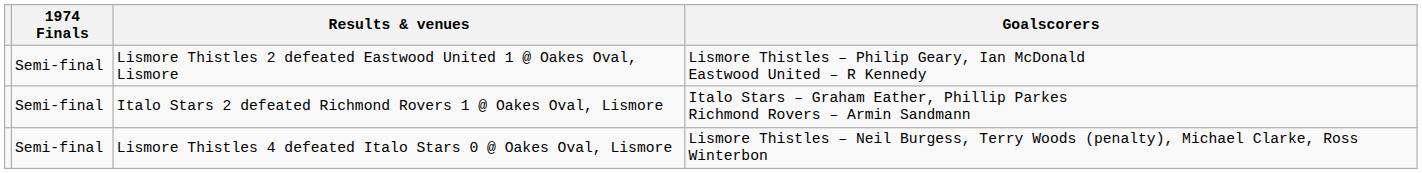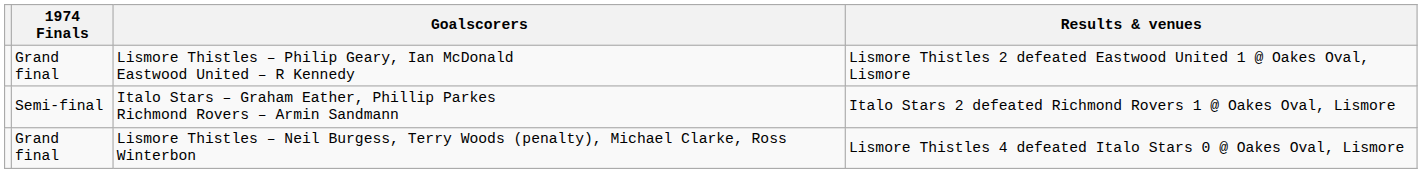columns swapped: (399, 25) <-> (1051, 25)
(59, 66) Semi-final -> (37, 66) Grand final
(59, 148) Semi-final -> (37, 148) Grand final
